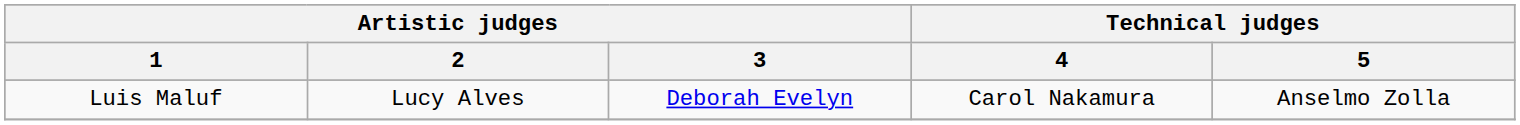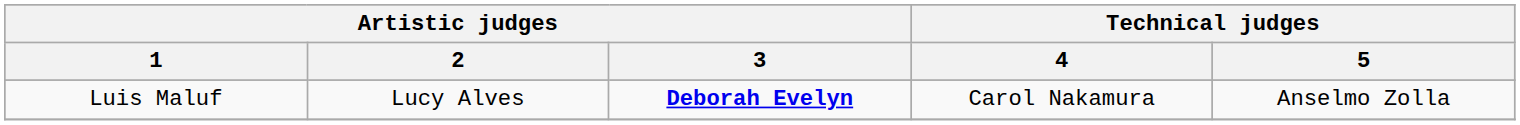(760, 99) normal -> (760, 99) bold
